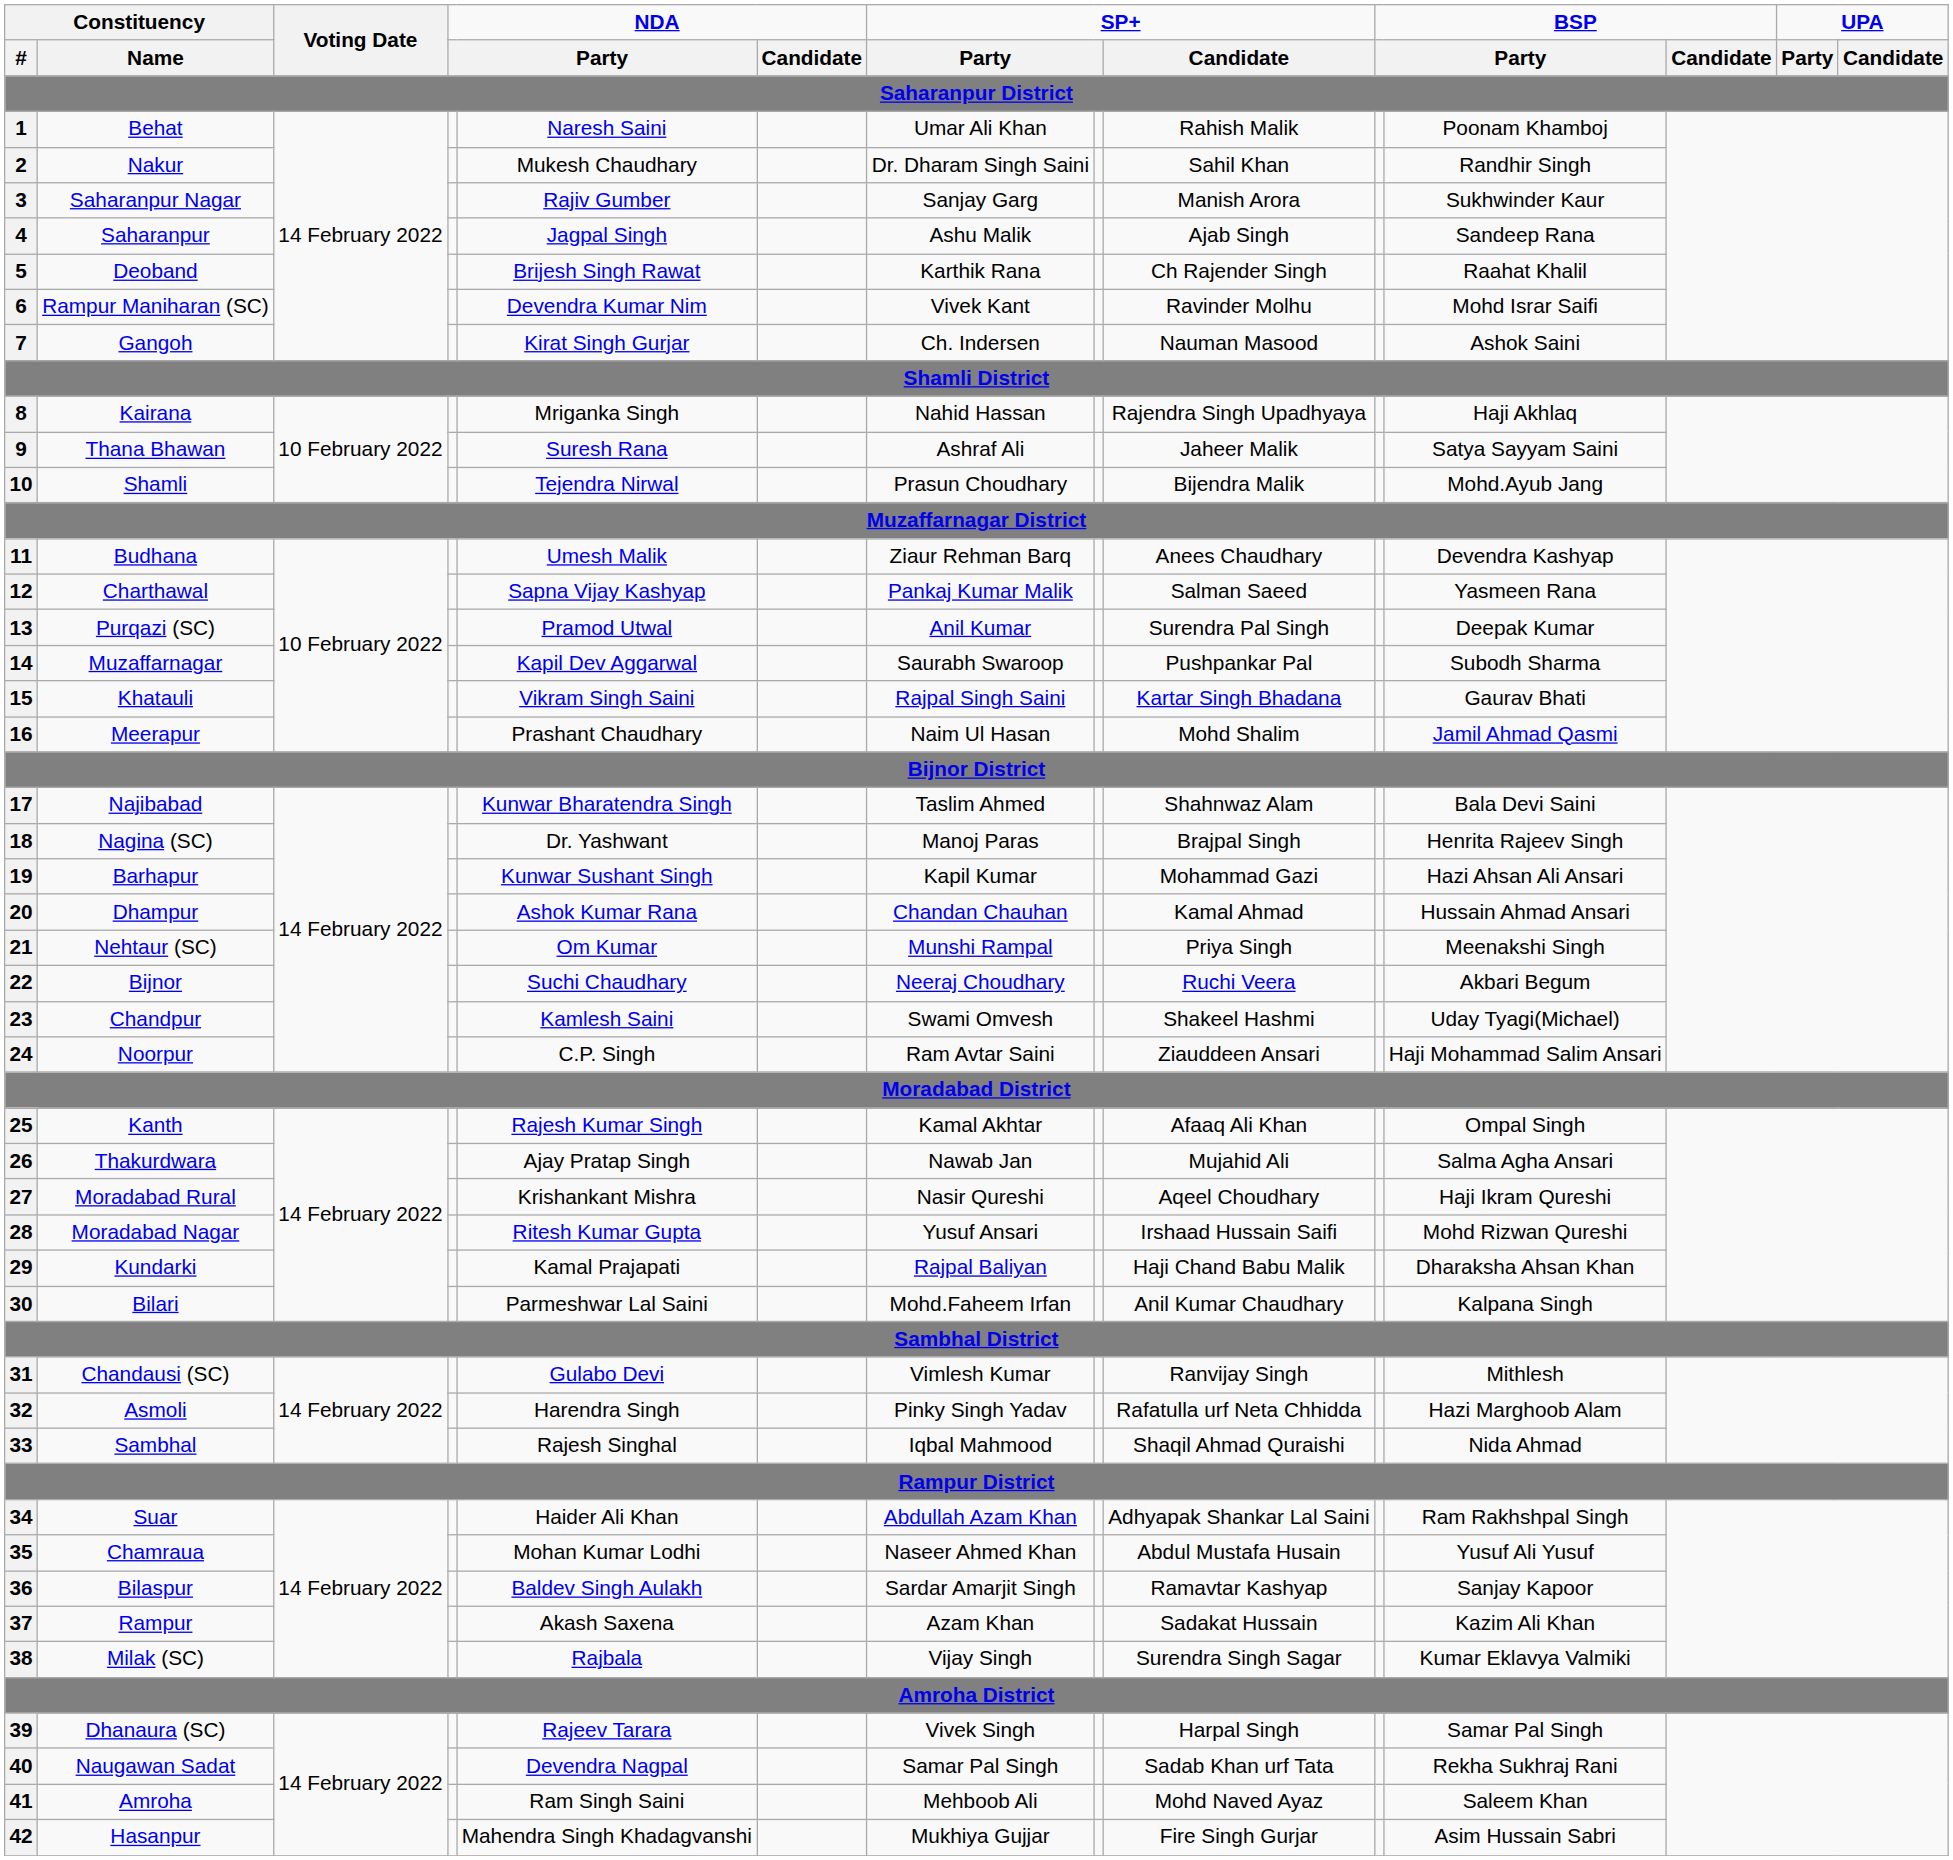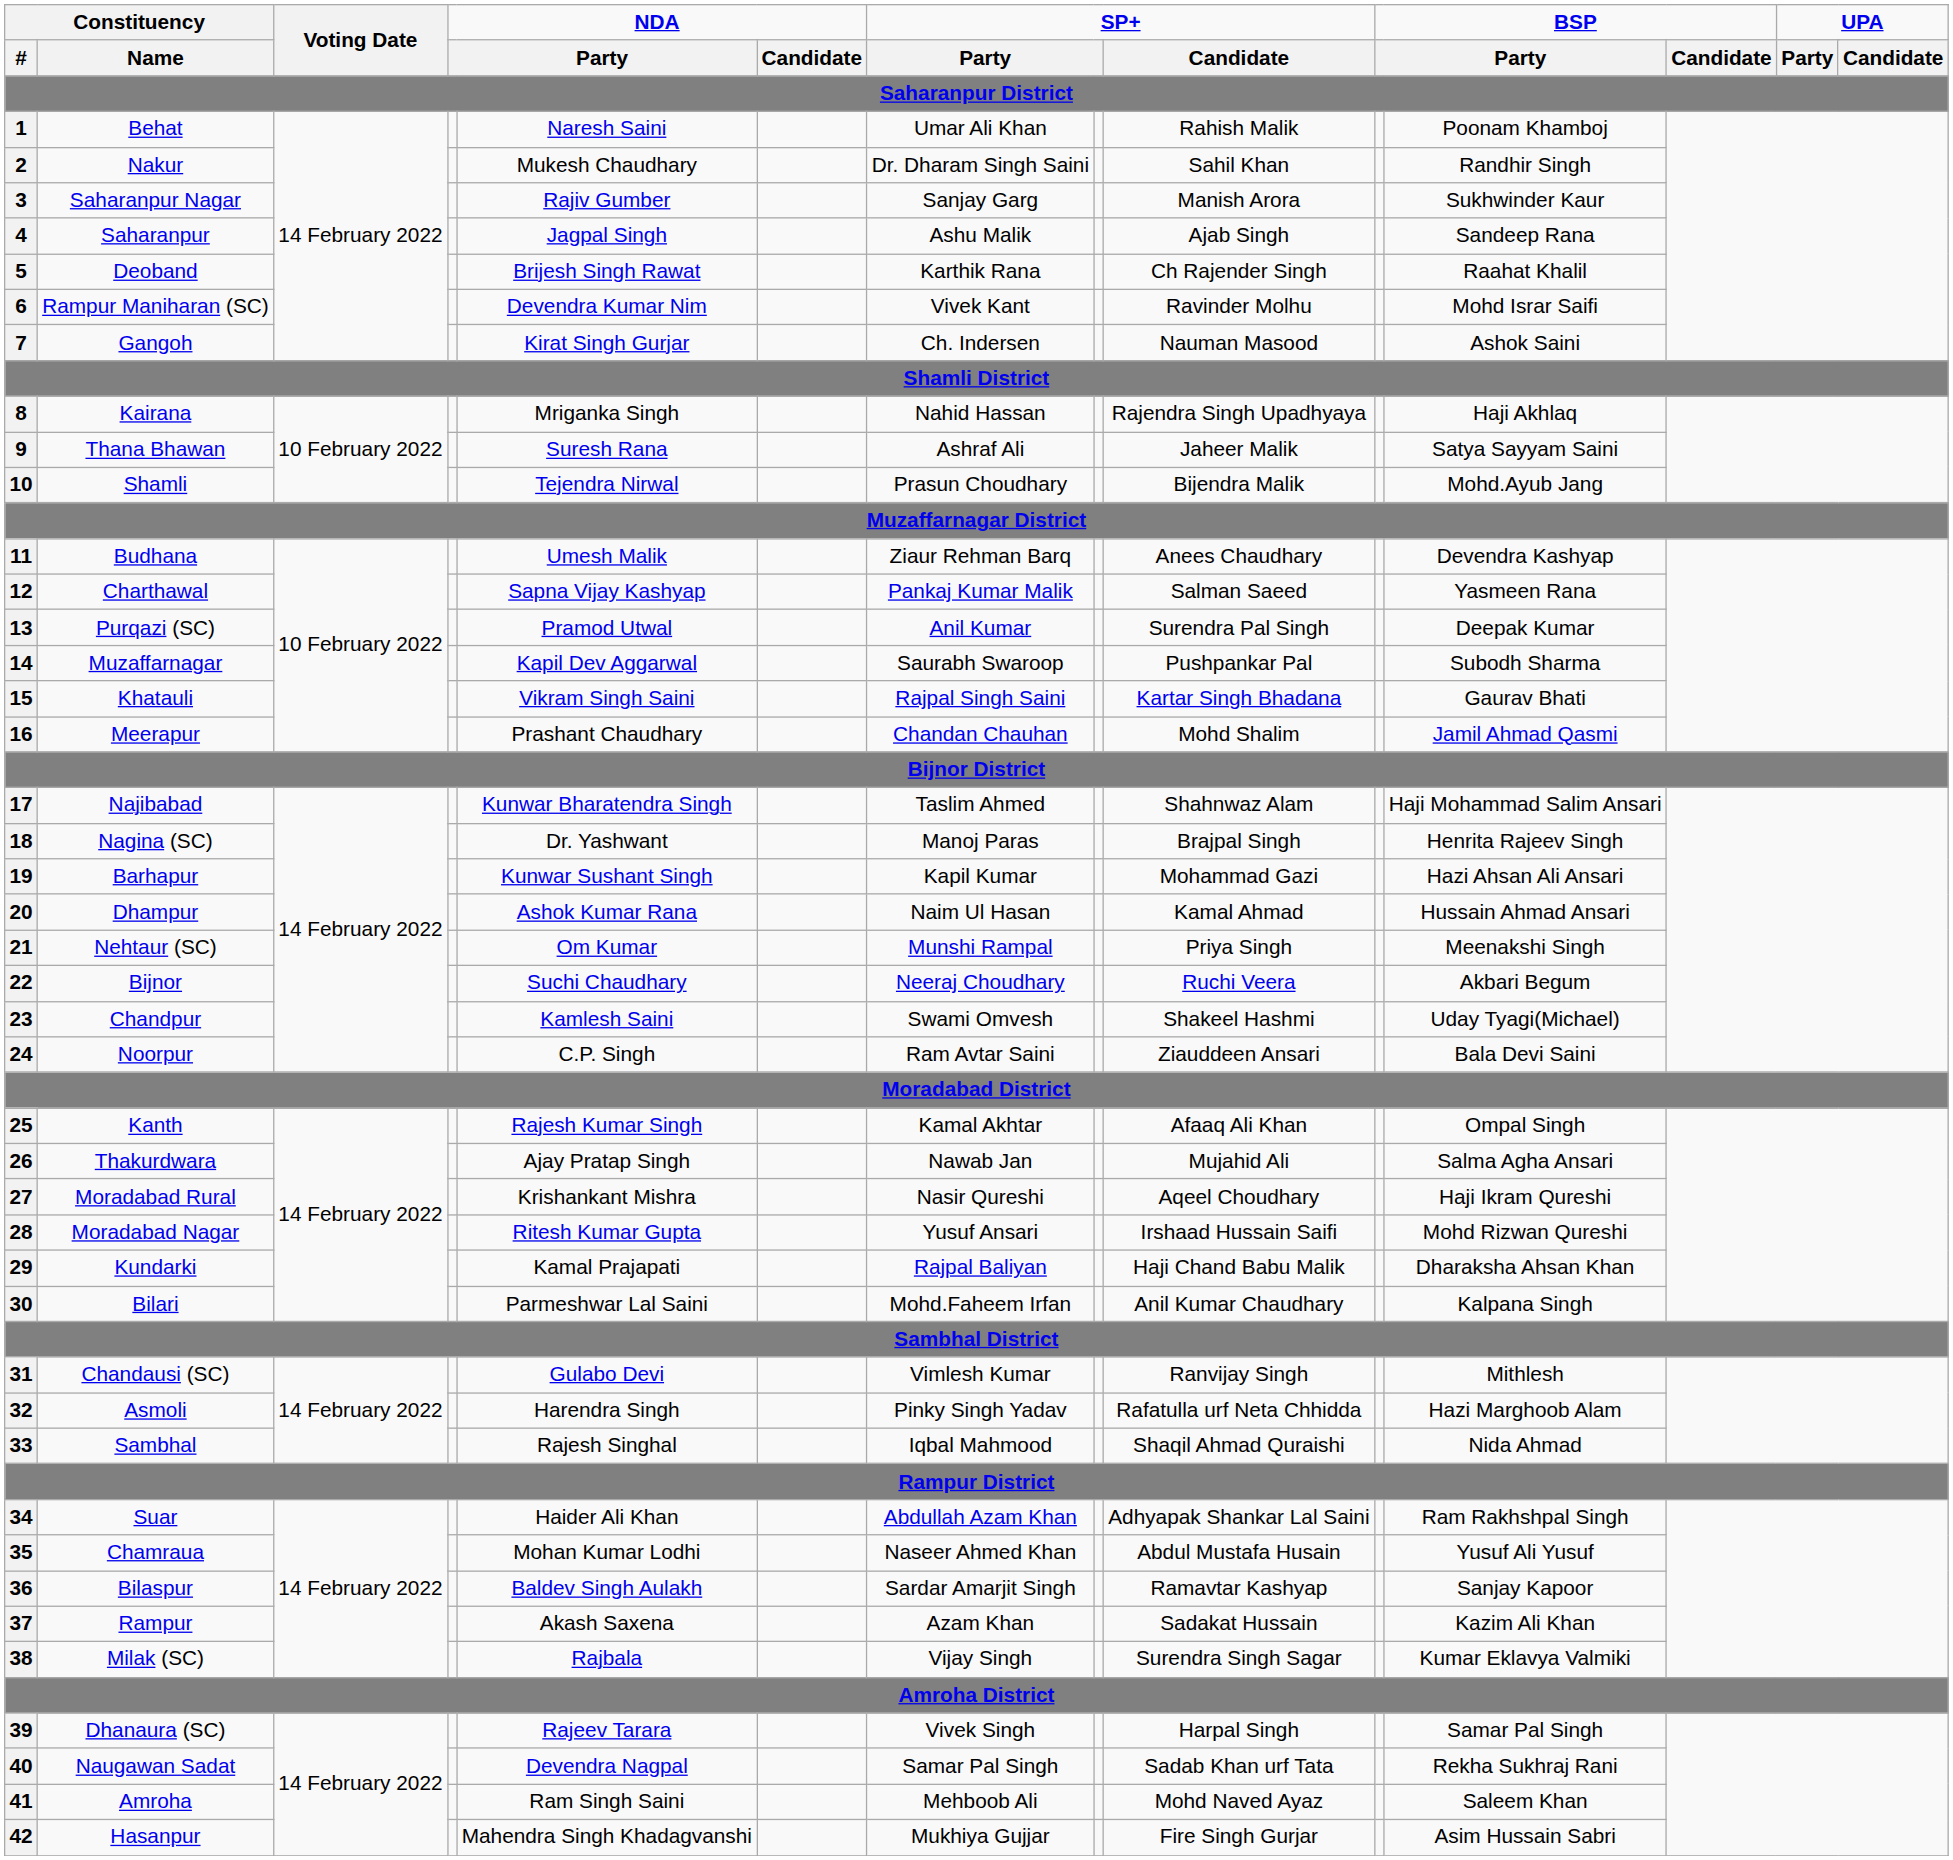(980, 734) Naim Ul Hasan -> (980, 734) Chandan Chauhan
(1525, 805) Bala Devi Saini -> (1525, 805) Haji Mohammad Salim Ansari
(980, 911) Chandan Chauhan -> (980, 911) Naim Ul Hasan
(1525, 1054) Haji Mohammad Salim Ansari -> (1525, 1054) Bala Devi Saini
